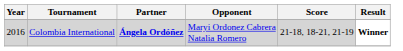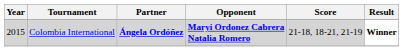(16, 33) 2016 -> (16, 33) 2015
(232, 33) normal -> (236, 33) bold
